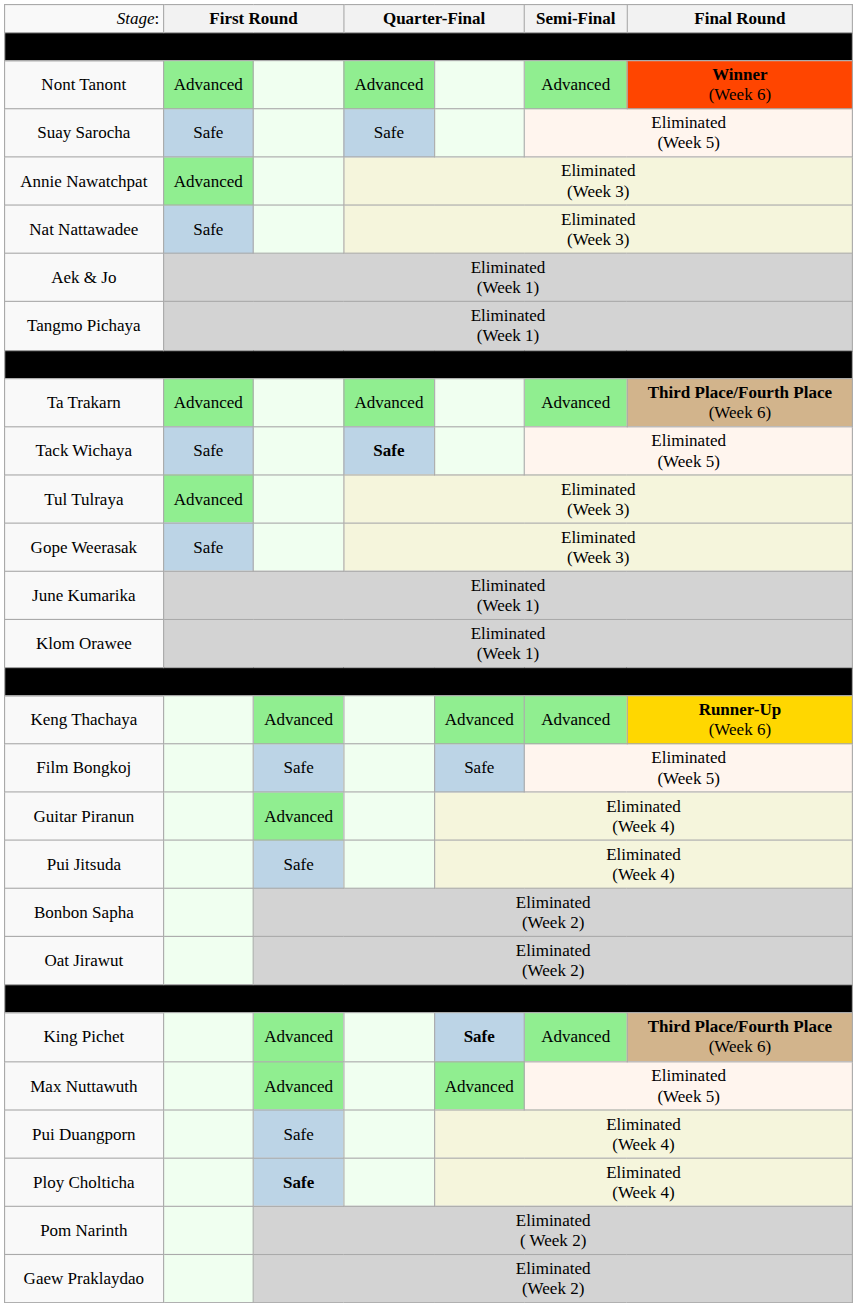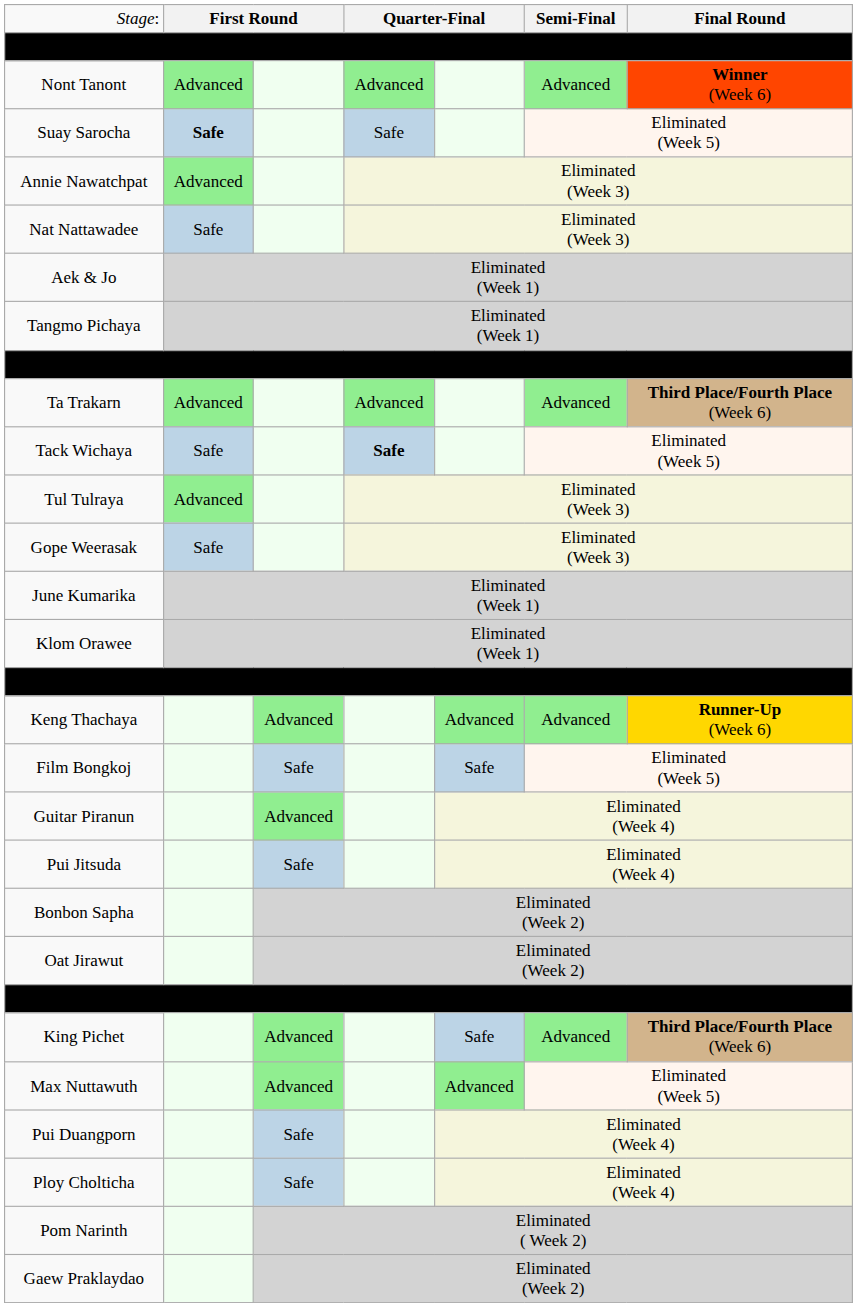(208, 133) normal -> (208, 133) bold
(479, 1037) bold -> (479, 1037) normal
(299, 1181) bold -> (299, 1181) normal
